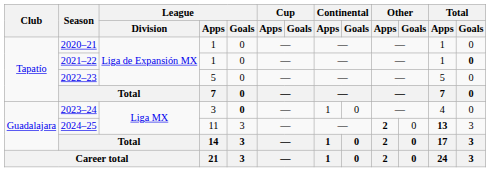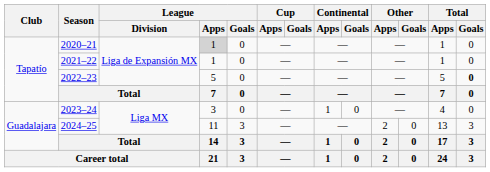(213, 45) no background -> (213, 45) lightgrey background
(471, 61) bold -> (471, 61) normal
(471, 77) normal -> (471, 77) bold
(242, 110) bold -> (242, 110) normal
(385, 126) bold -> (385, 126) normal
(442, 126) bold -> (442, 126) normal
